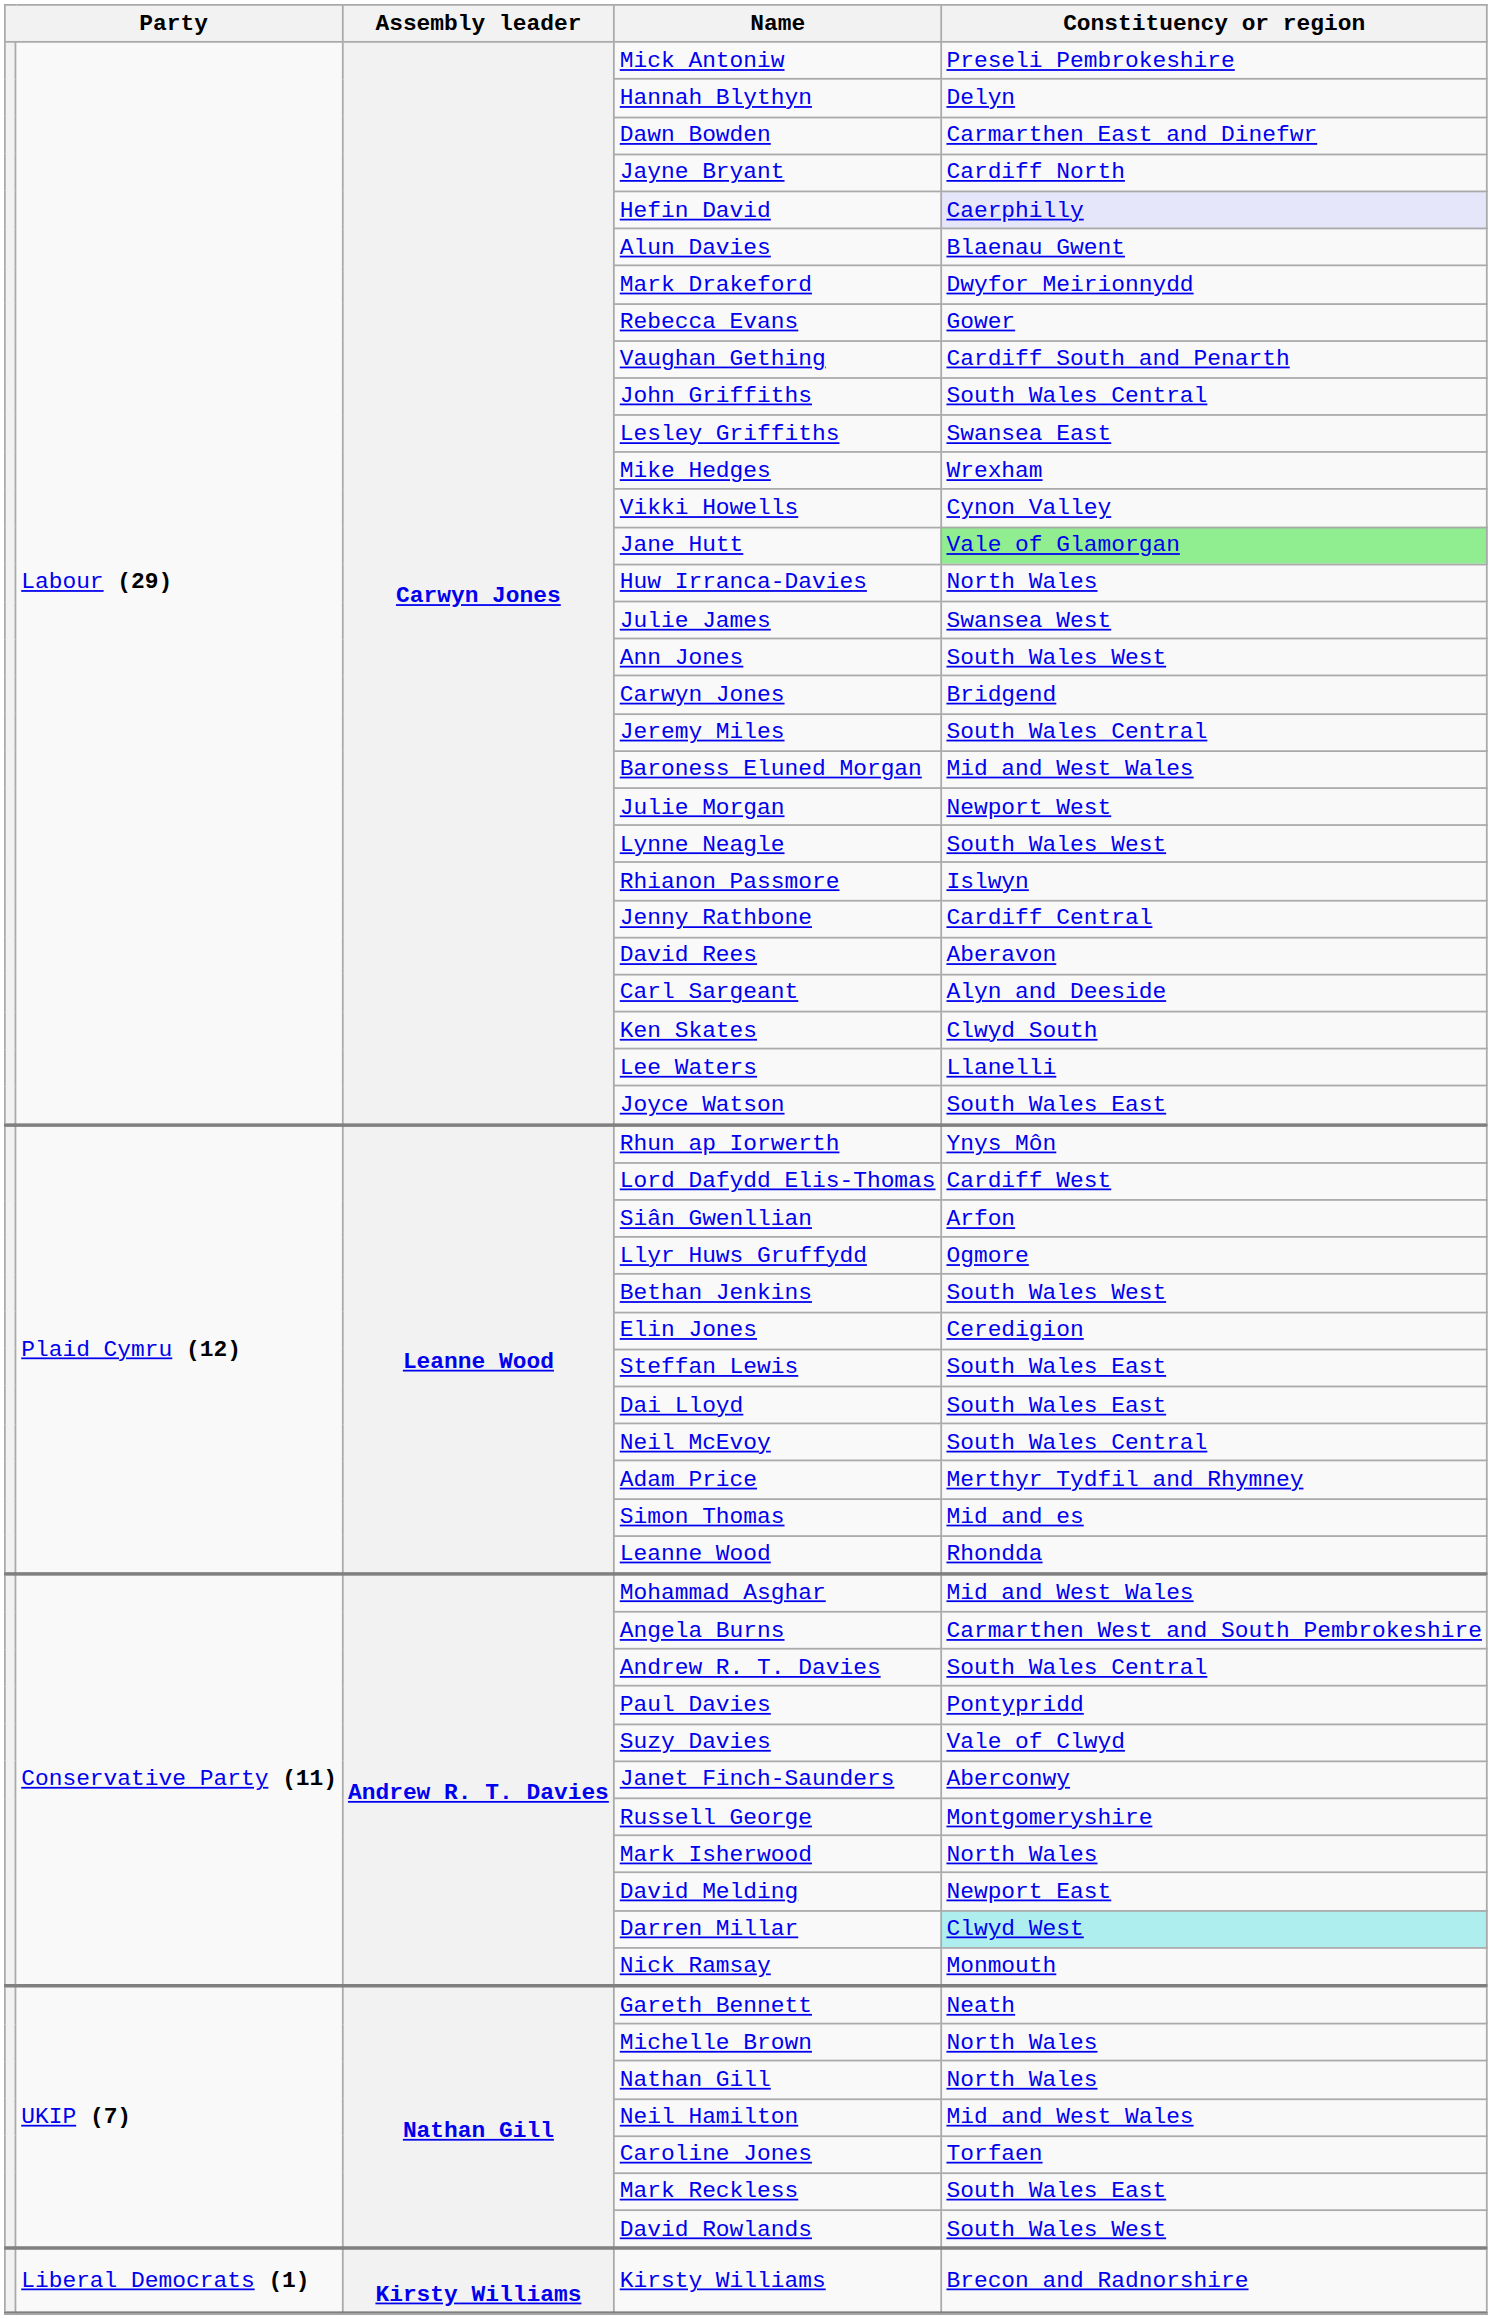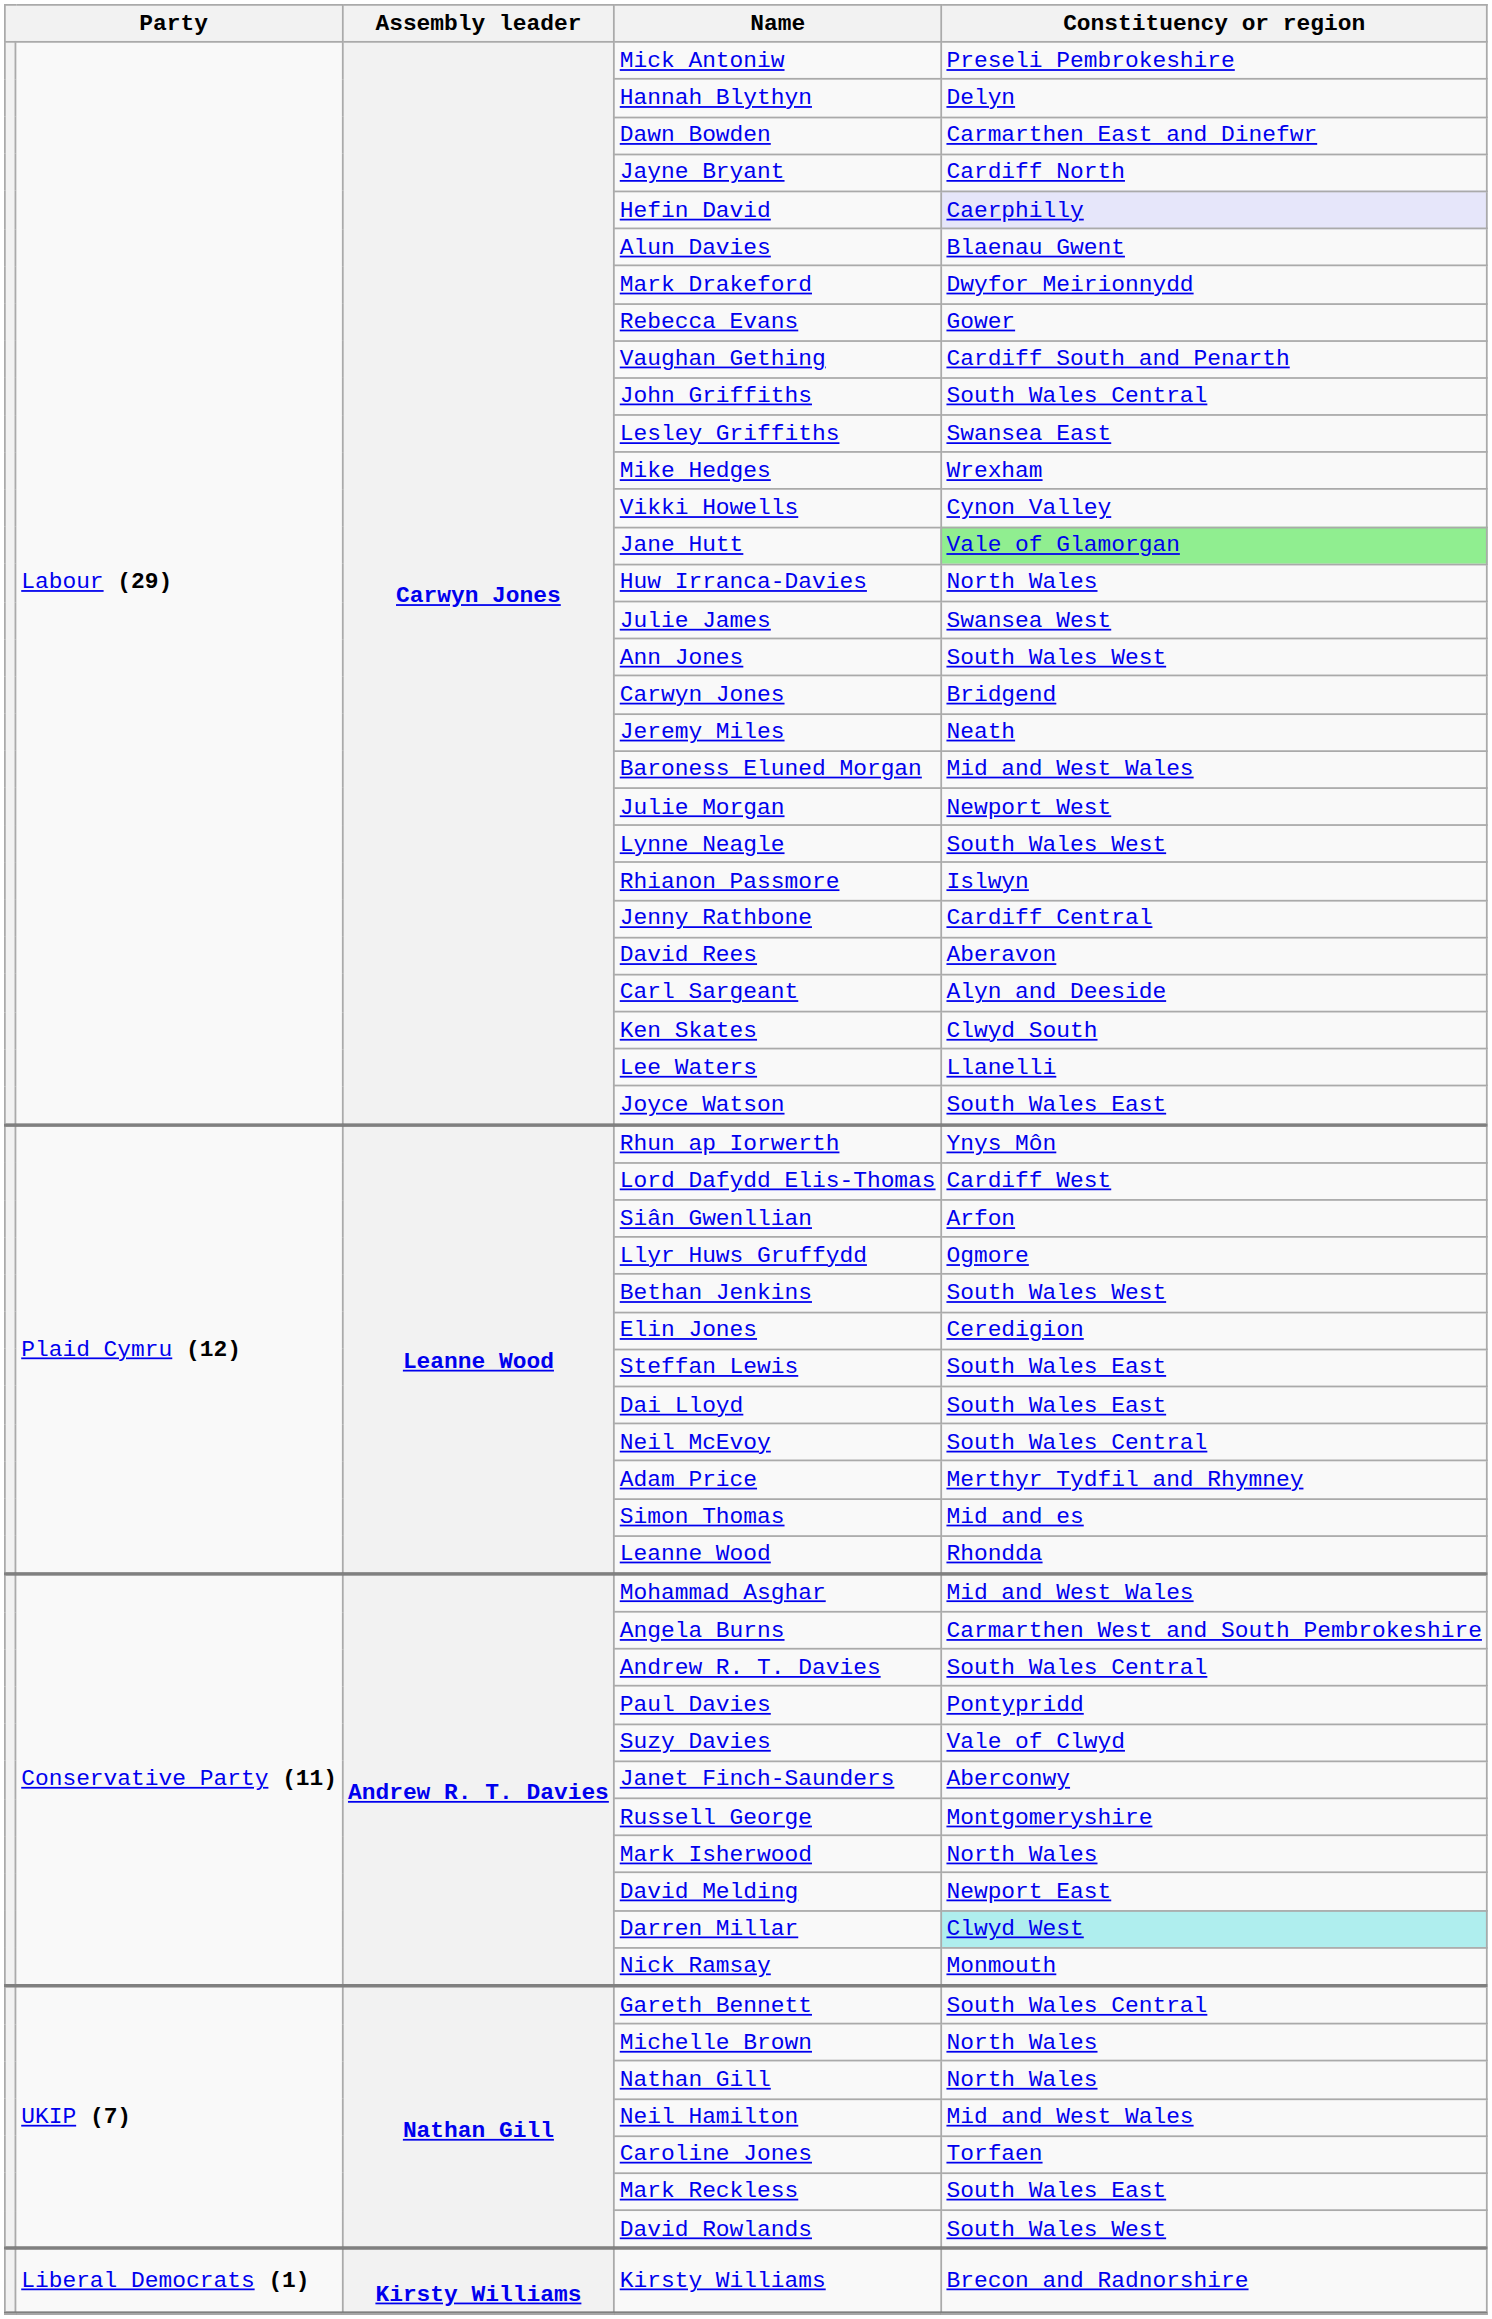(1077, 732) South Wales Central -> (981, 732) Neath
(981, 2005) Neath -> (1077, 2005) South Wales Central
